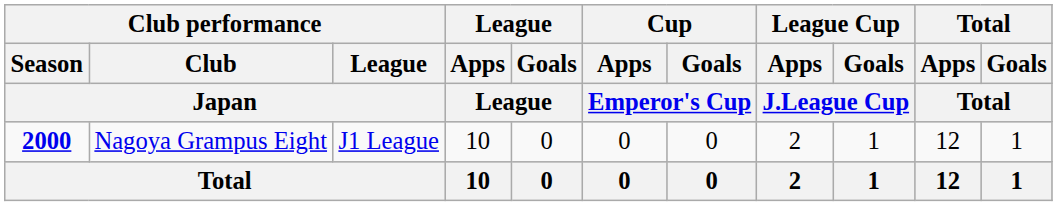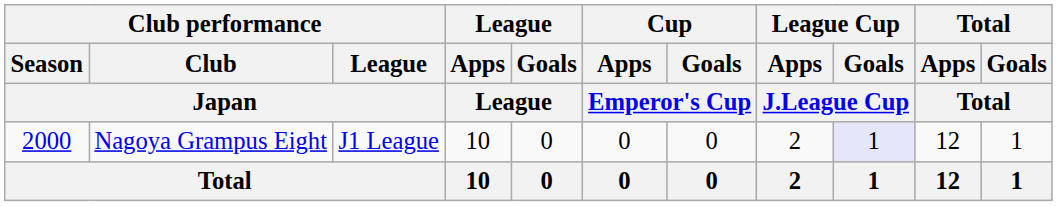(47, 141) bold -> (47, 141) normal
(874, 141) no background -> (874, 141) lavender background
